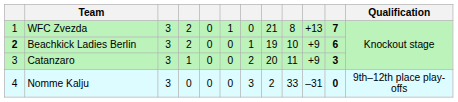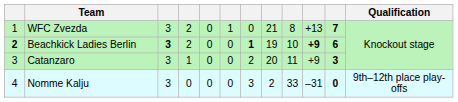(168, 45) normal -> (168, 45) bold
(251, 45) normal -> (251, 45) bold
(314, 45) normal -> (314, 45) bold
